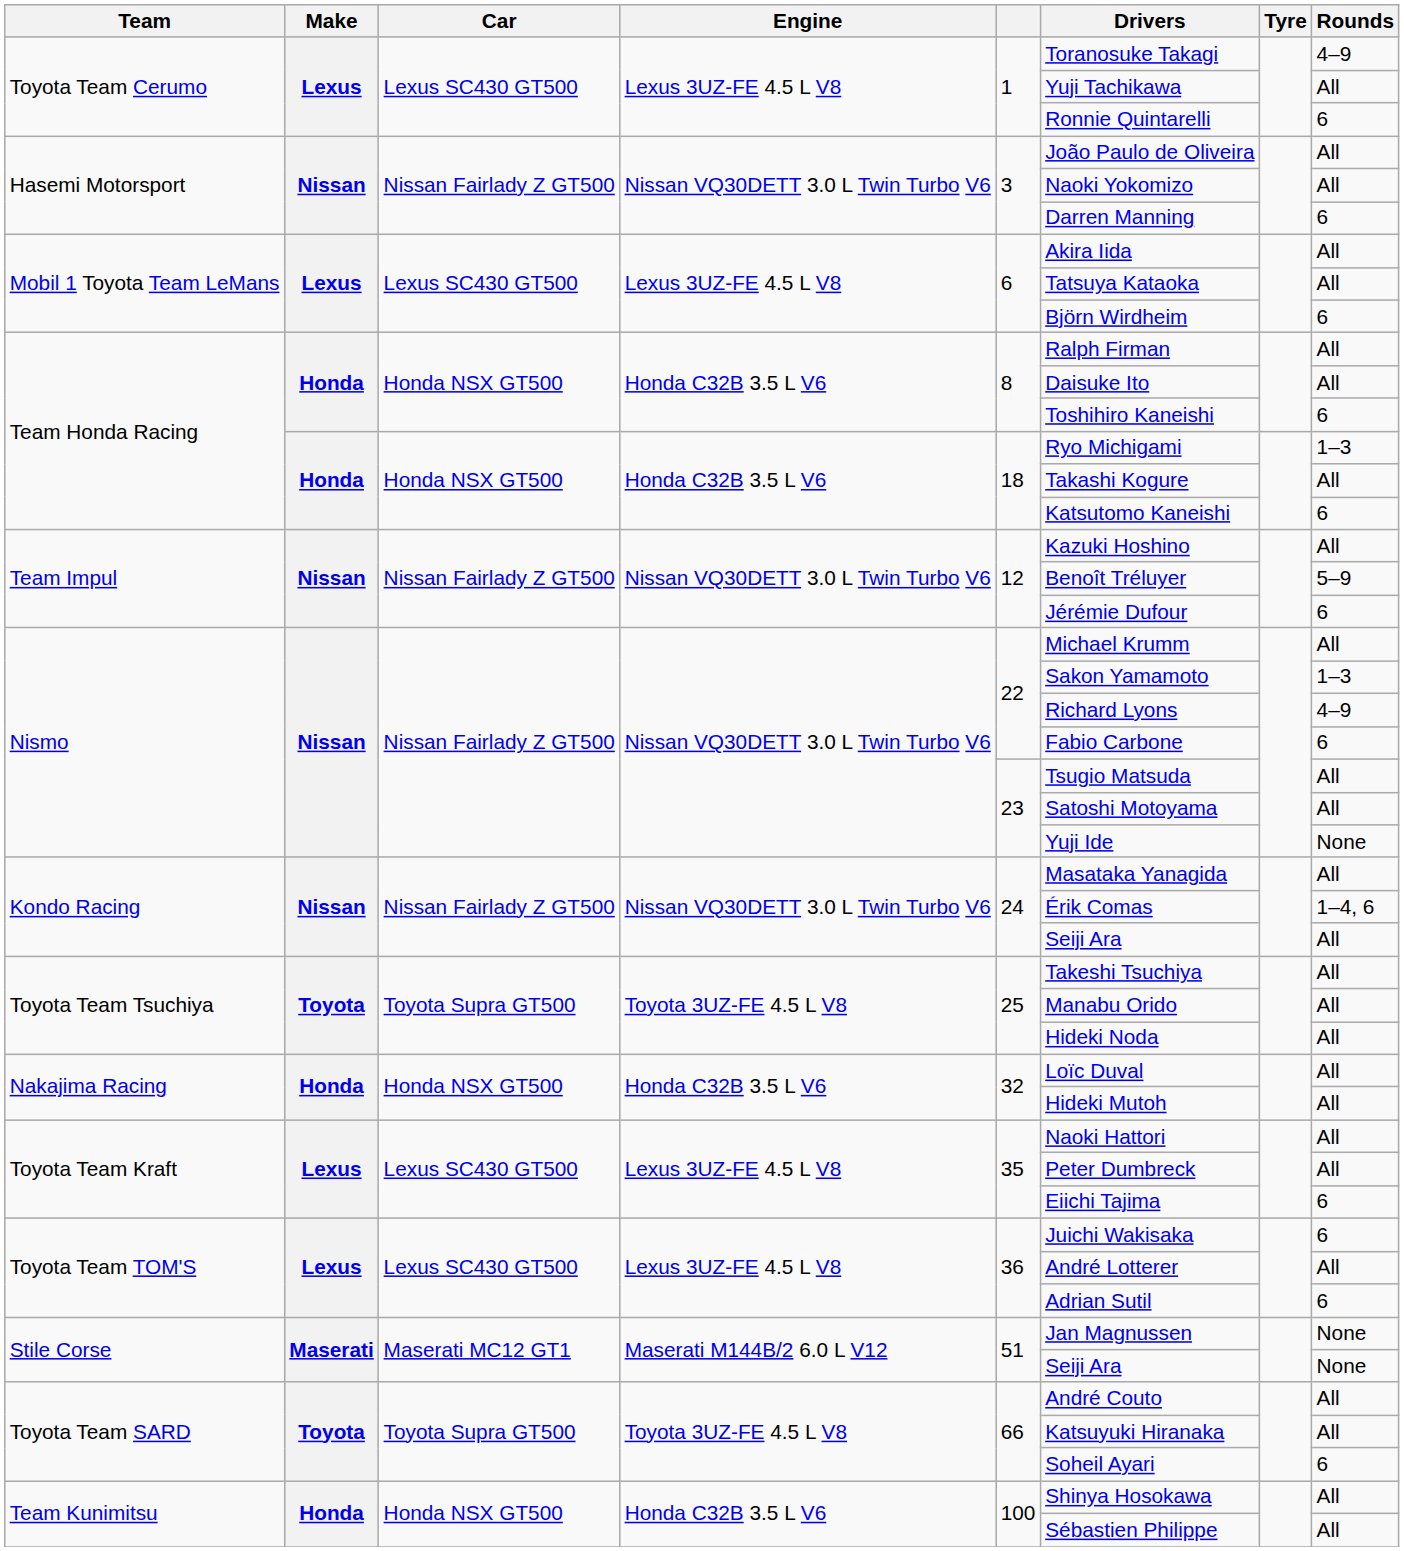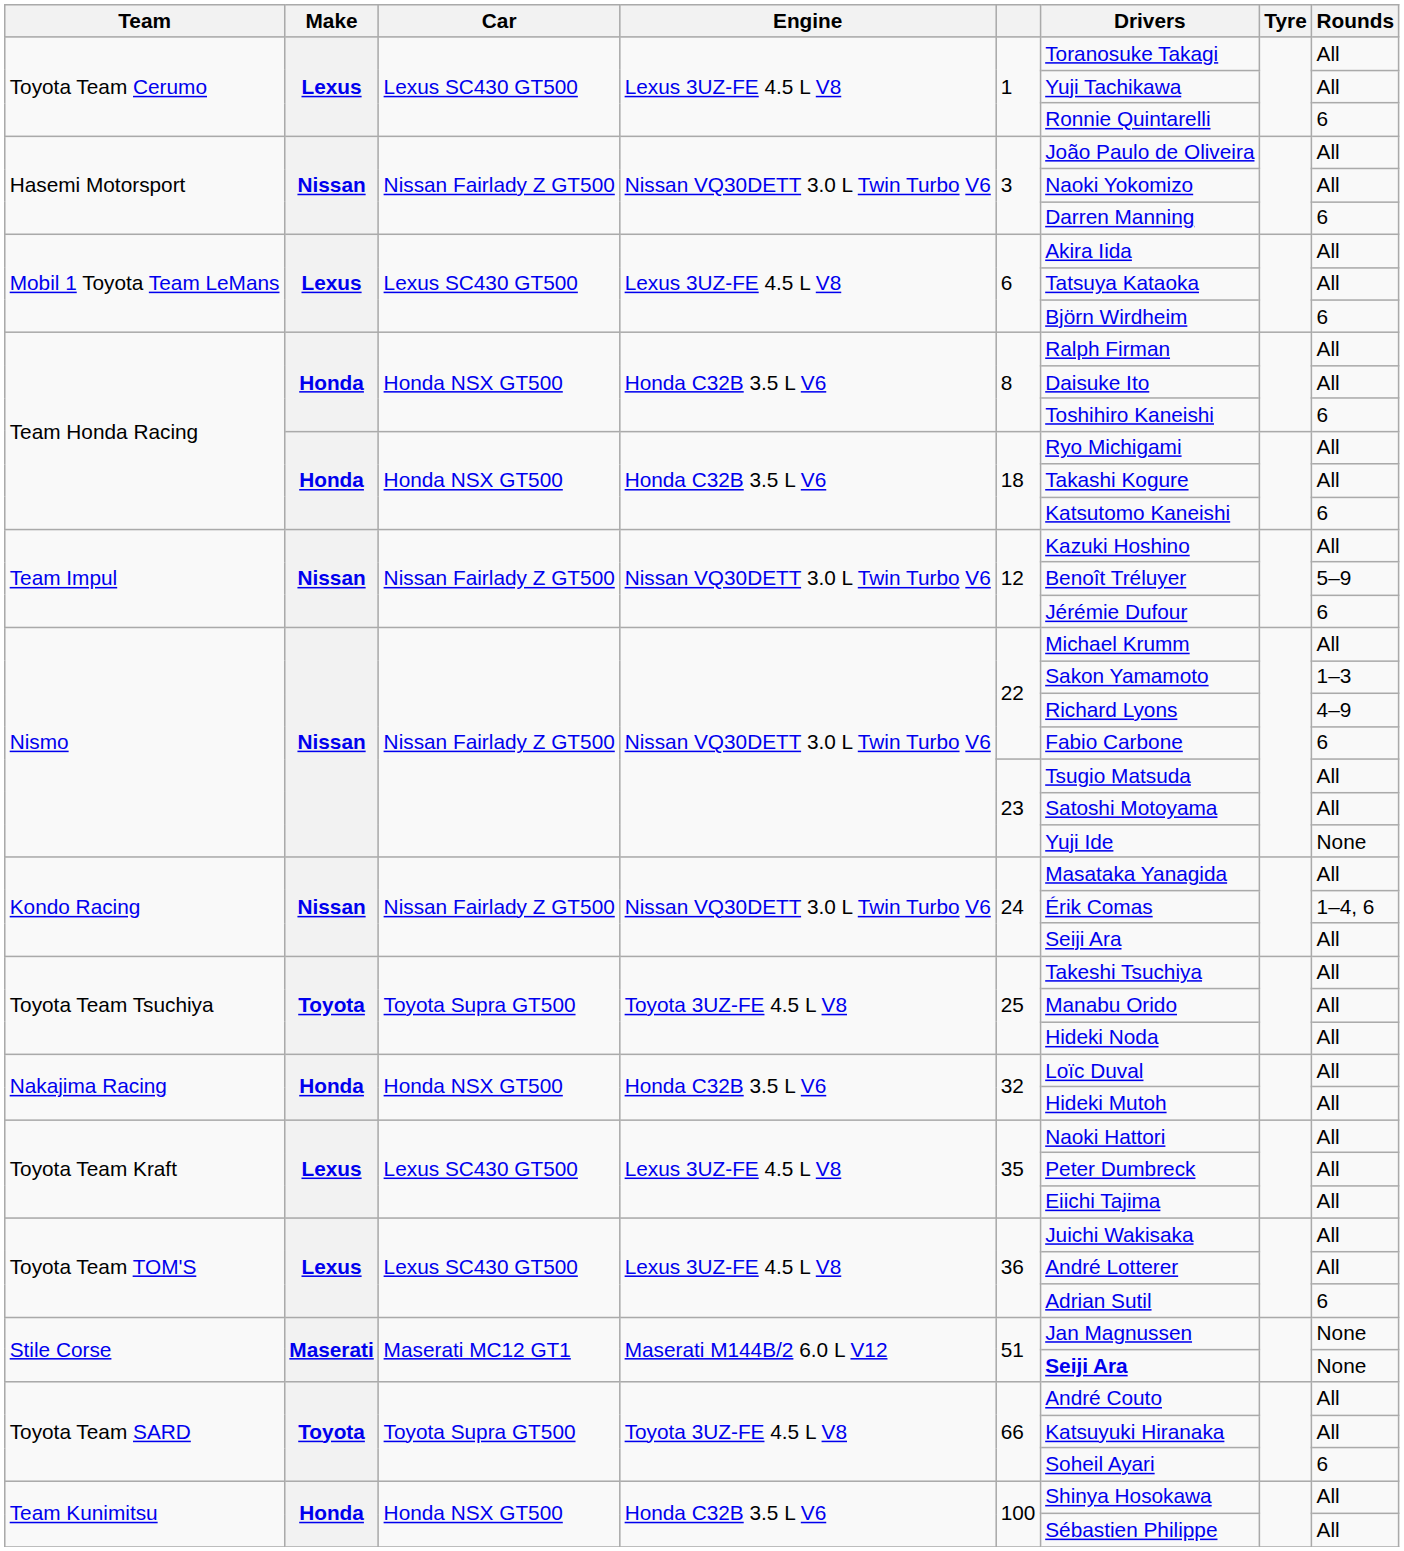(1334, 54) 4–9 -> (1328, 54) All
(1334, 447) 1–3 -> (1328, 447) All
(1322, 1202) 6 -> (1328, 1202) All
(1322, 1234) 6 -> (1328, 1234) All
(1083, 1366) normal -> (1086, 1366) bold
